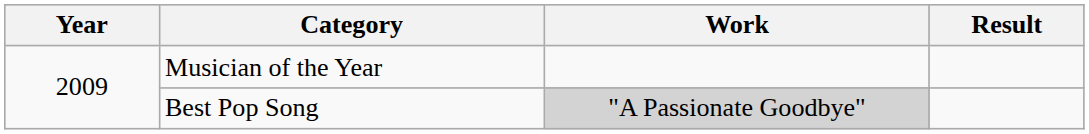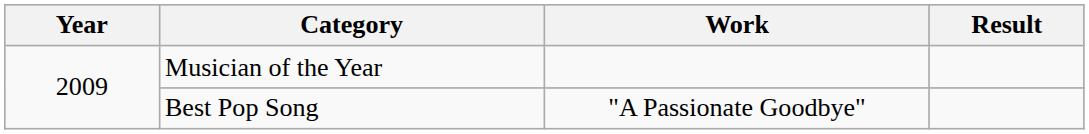(737, 107) lightgrey background -> (737, 107) no background
